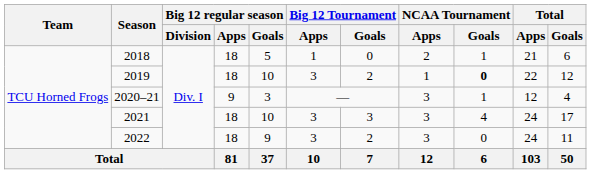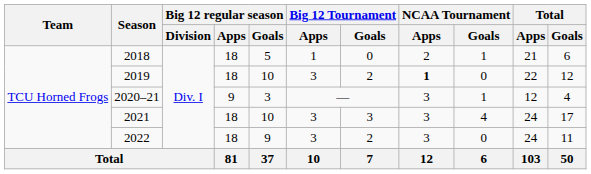(426, 76) normal -> (426, 76) bold
(484, 76) bold -> (484, 76) normal
